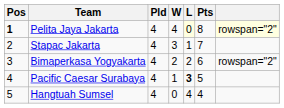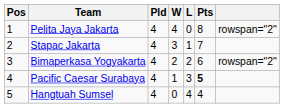(10, 29) bold -> (10, 29) normal
(189, 29) lightyellow background -> (189, 29) no background
(247, 29) lightyellow background -> (247, 29) no background
(189, 78) bold -> (189, 78) normal
(200, 78) normal -> (200, 78) bold
